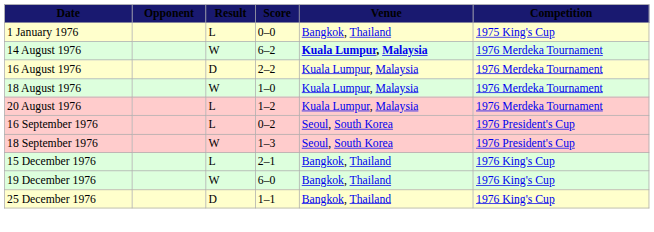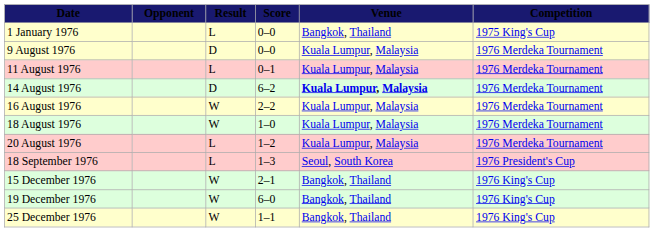+ row: (41, 50)
+ row: (44, 69)
(214, 50) W -> (213, 87) D
(213, 69) D -> (214, 106) W
- row: (52, 124)
(214, 143) W -> (212, 161) L
(212, 161) L -> (214, 180) W
(213, 198) D -> (214, 217) W
